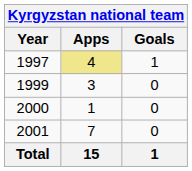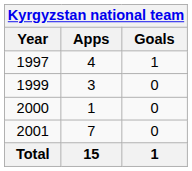(91, 62) khaki background -> (91, 62) no background
